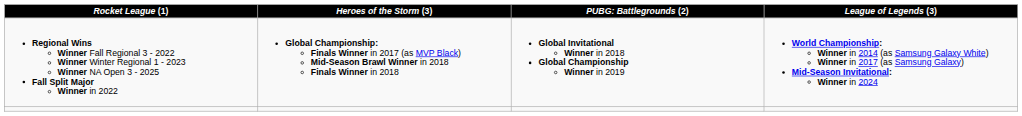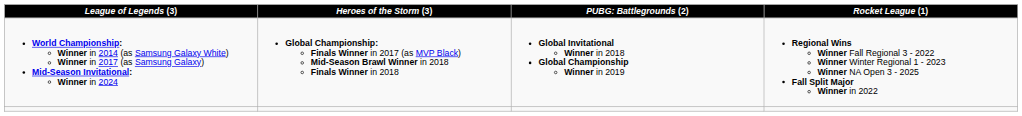columns swapped: (891, 11) <-> (131, 11)
